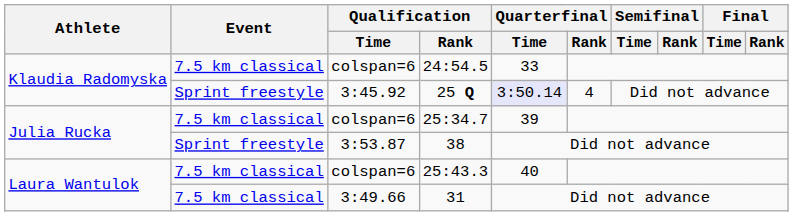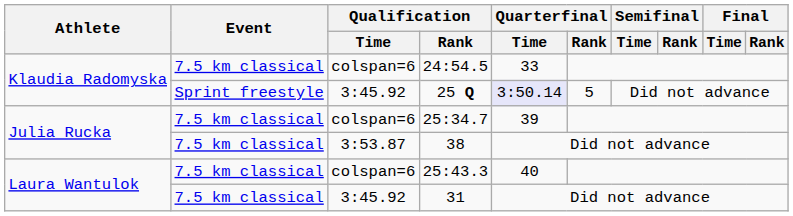(589, 93) 4 -> (589, 93) 5
(249, 145) Sprint freestyle -> (249, 145) 7.5 km classical
(373, 197) 3:49.66 -> (373, 197) 3:45.92
